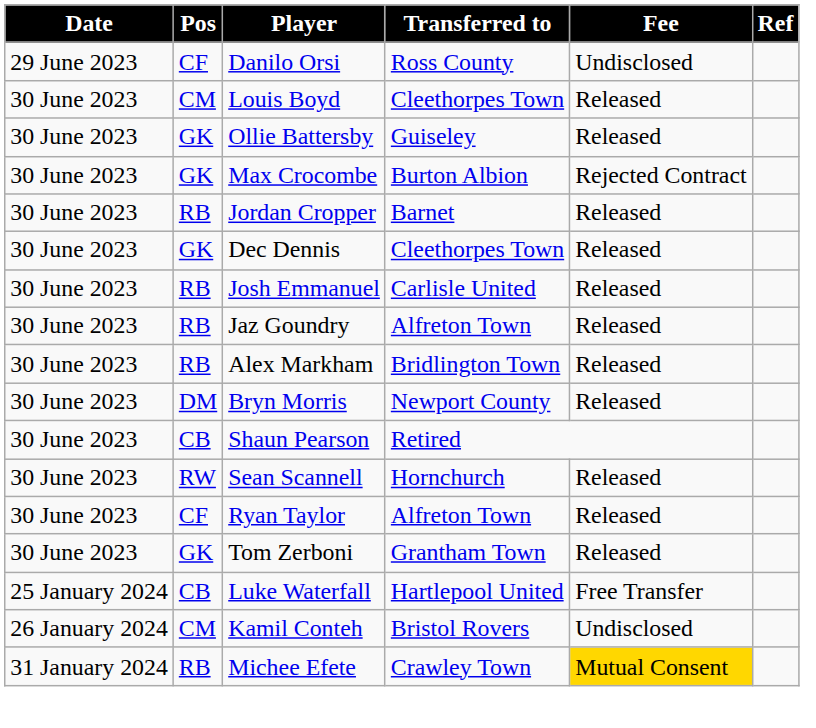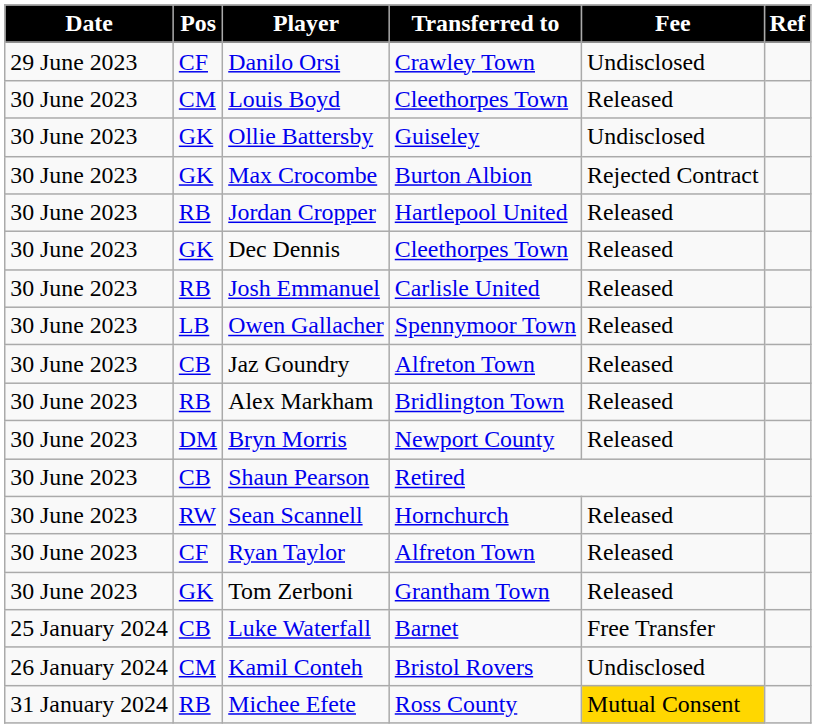(452, 61) Ross County -> (465, 61) Crawley Town
(618, 136) Released -> (646, 136) Undisclosed
(423, 212) Barnet -> (481, 212) Hartlepool United
+ row: (306, 325)
(195, 325) RB -> (195, 363) CB
(477, 590) Hartlepool United -> (427, 628) Barnet
(461, 666) Crawley Town -> (456, 703) Ross County
